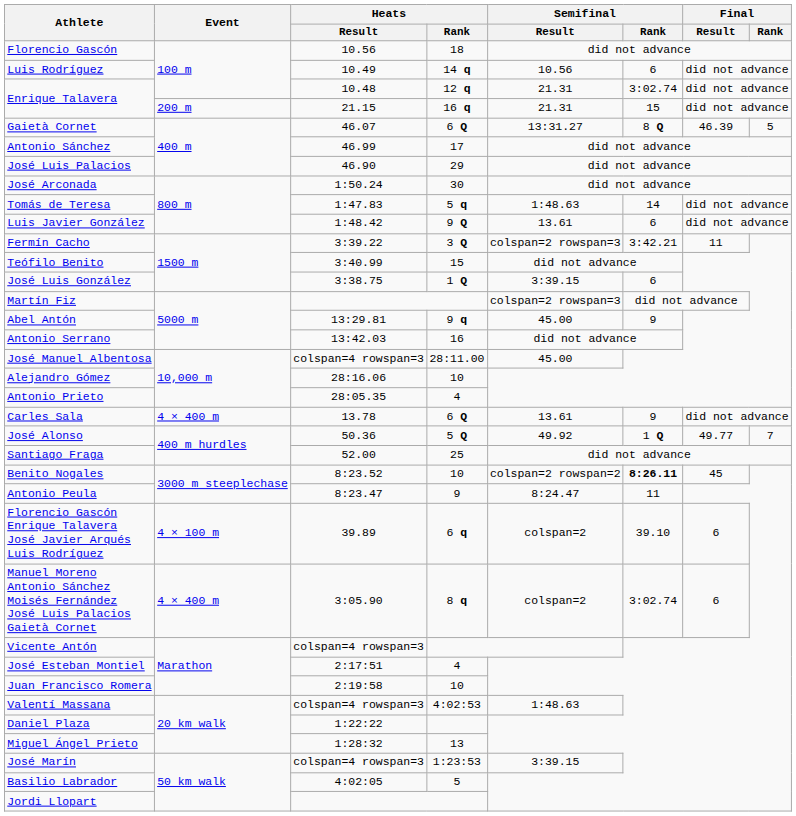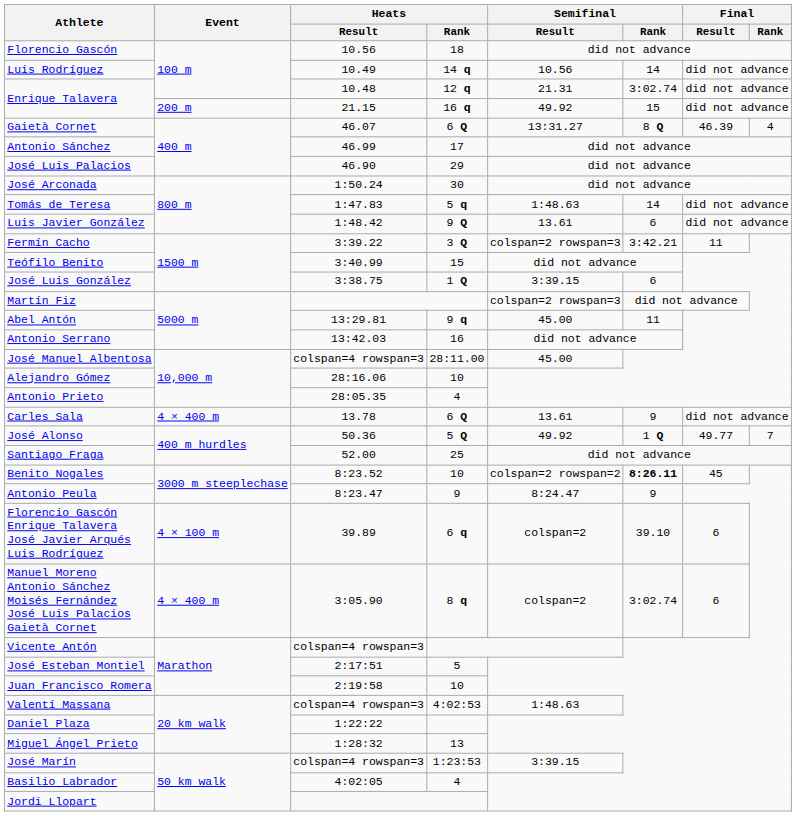(653, 69) 6 -> (653, 69) 14
(555, 108) 21.31 -> (555, 108) 49.92
(770, 127) 5 -> (770, 127) 4
(653, 320) 9 -> (653, 320) 11
(653, 493) 11 -> (653, 493) 9
(457, 666) 4 -> (457, 666) 5
(457, 782) 5 -> (457, 782) 4
